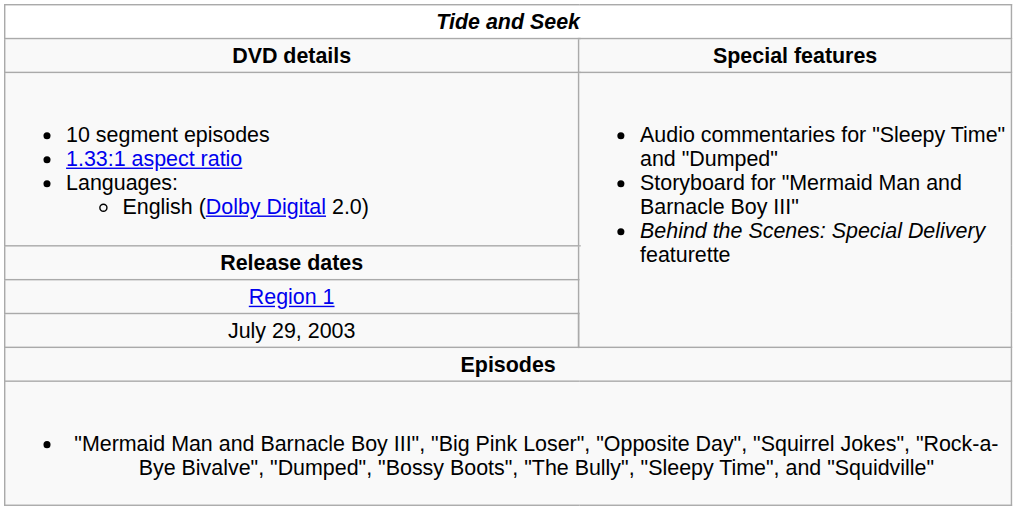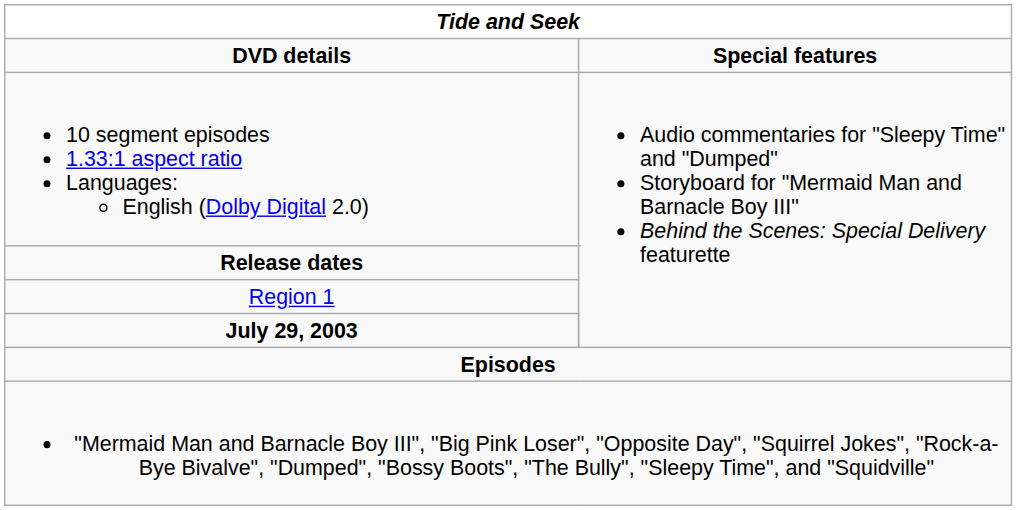(292, 330) normal -> (292, 330) bold
